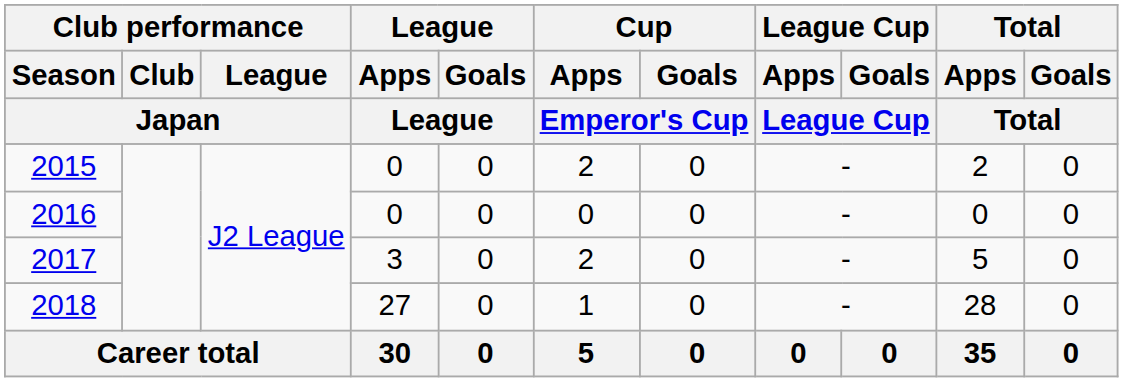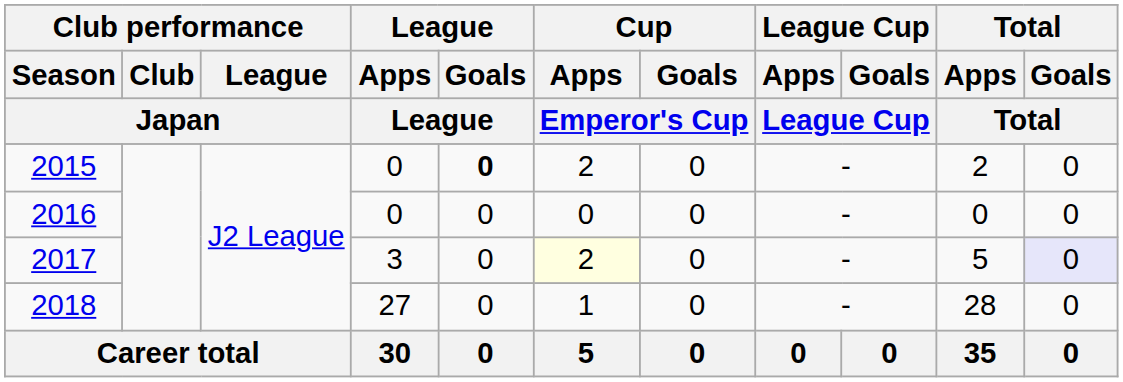(486, 167) normal -> (486, 167) bold
(586, 259) no background -> (586, 259) lightyellow background
(1071, 259) no background -> (1071, 259) lavender background
